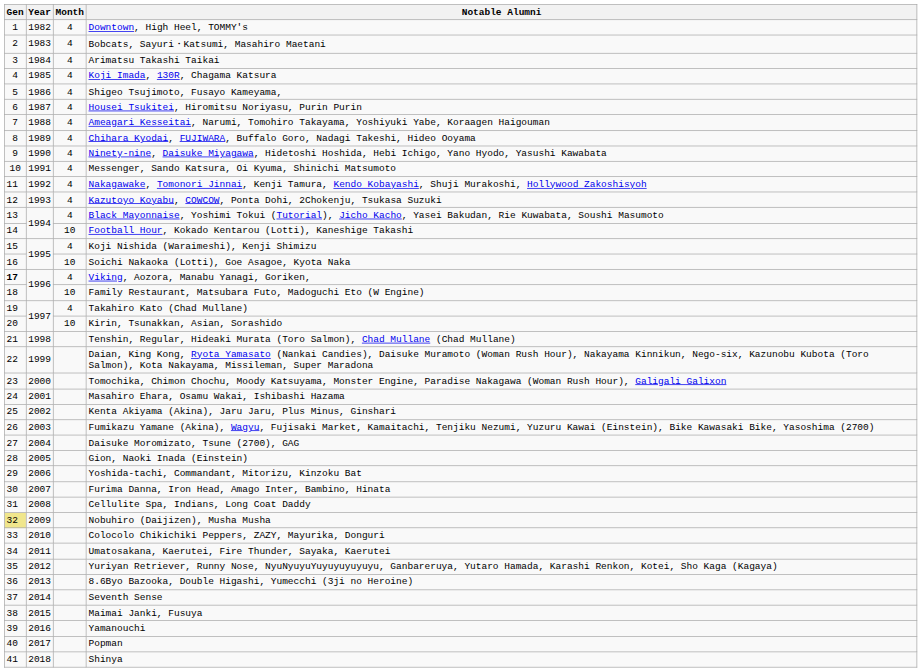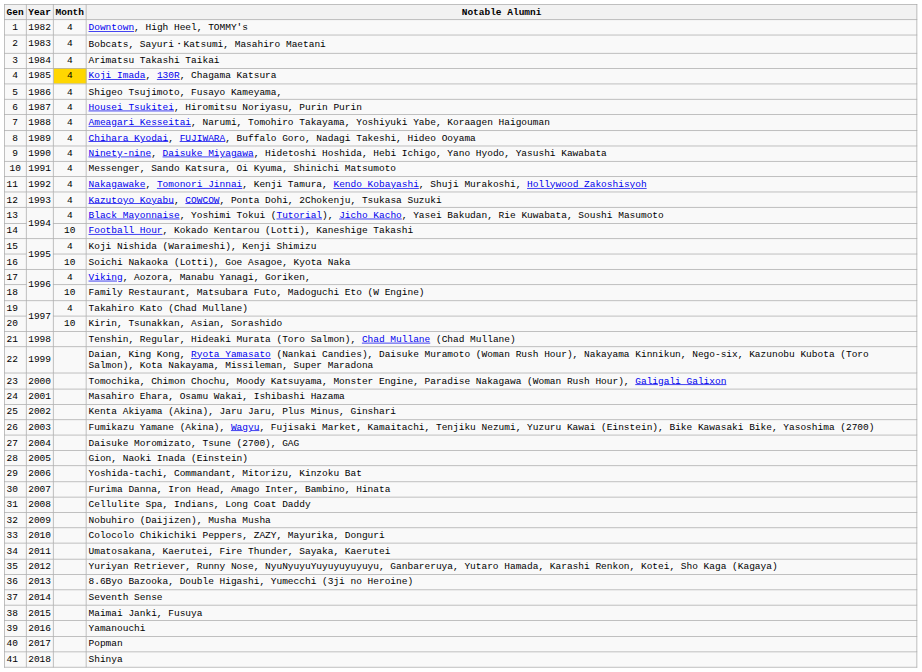(70, 76) no background -> (70, 76) gold background
(12, 277) bold -> (12, 277) normal
(12, 520) khaki background -> (12, 520) no background
